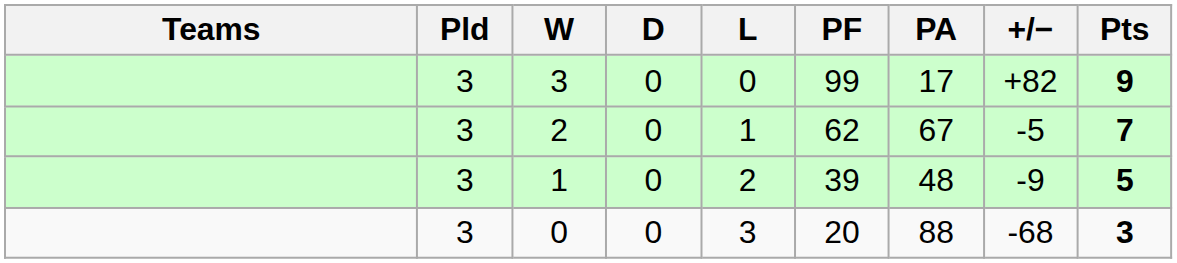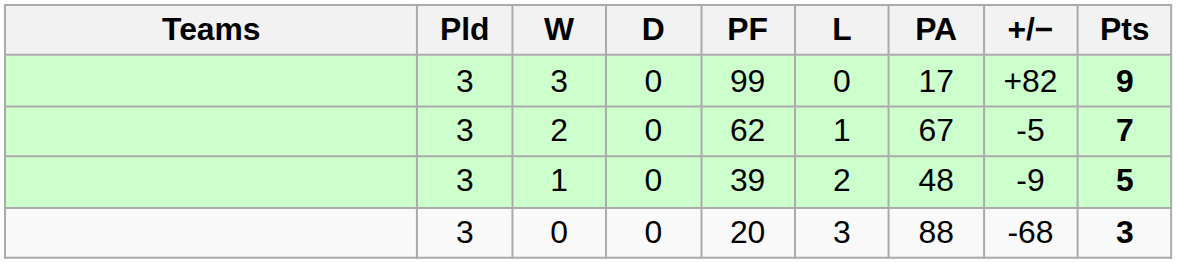columns swapped: (748, 29) <-> (842, 29)
